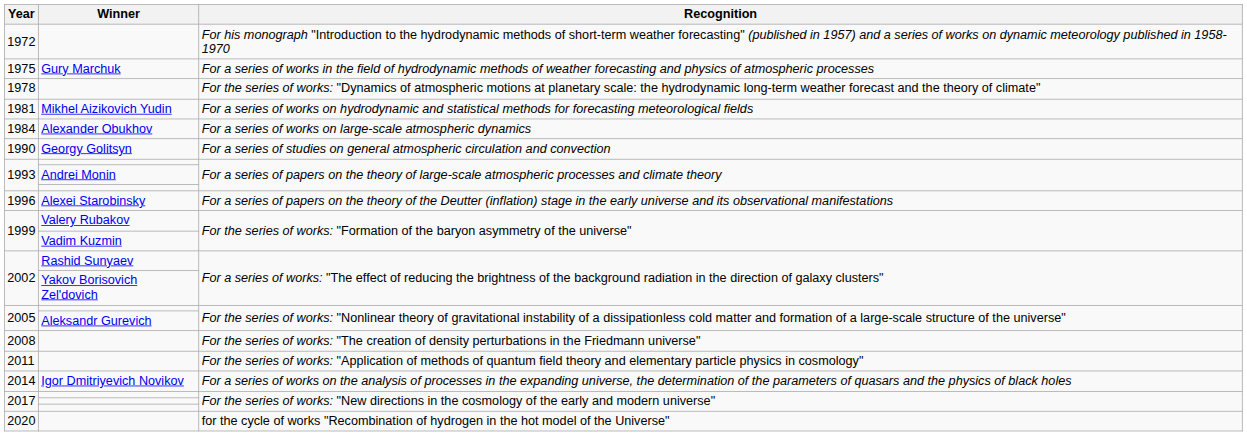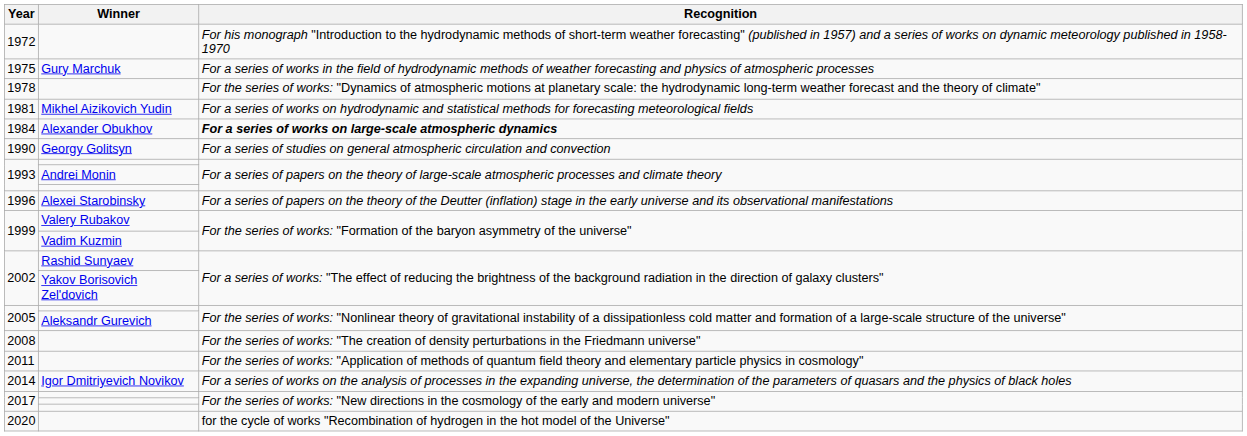(366, 128) normal -> (379, 128) bold
